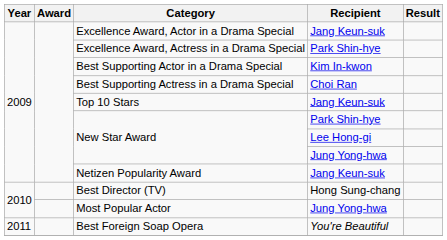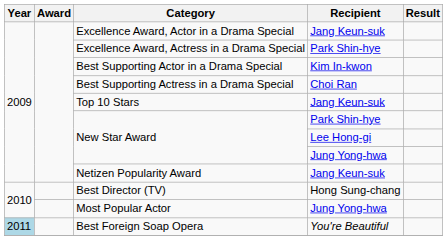(19, 226) no background -> (19, 226) lightblue background
